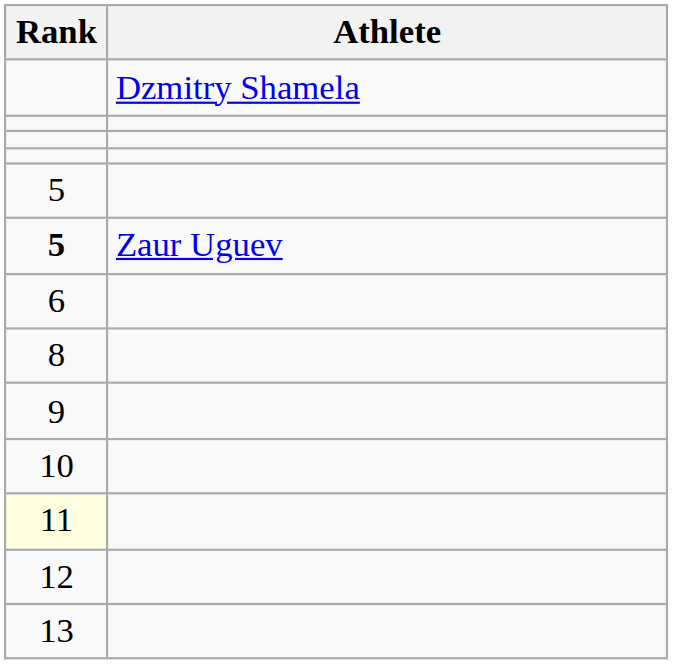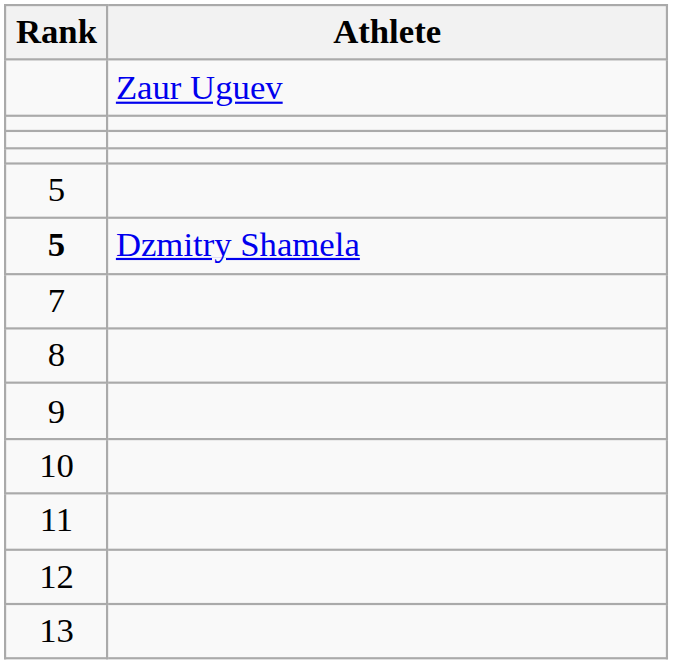(238, 87) Dzmitry Shamela -> (199, 87) Zaur Uguev
(199, 245) Zaur Uguev -> (238, 245) Dzmitry Shamela
(56, 300) 6 -> (56, 300) 7
(56, 520) lightyellow background -> (56, 520) no background
